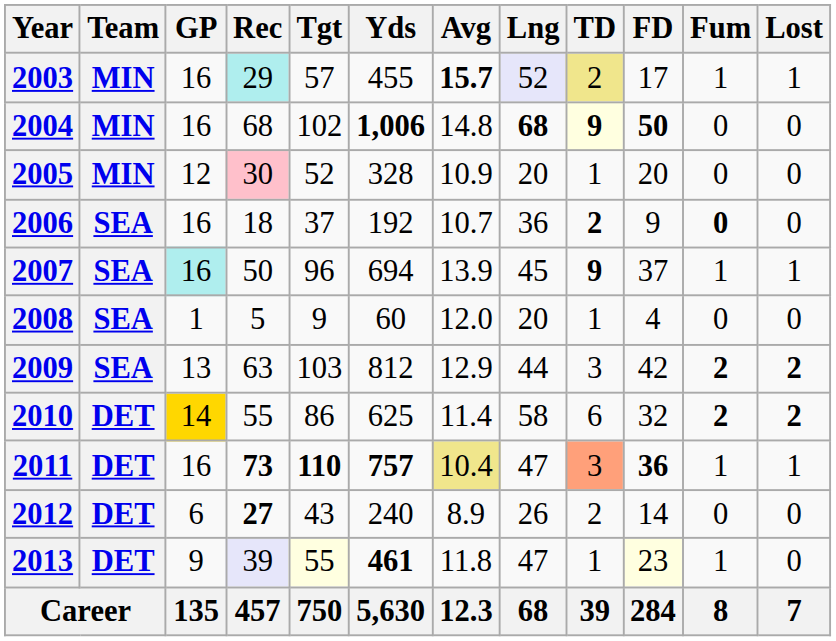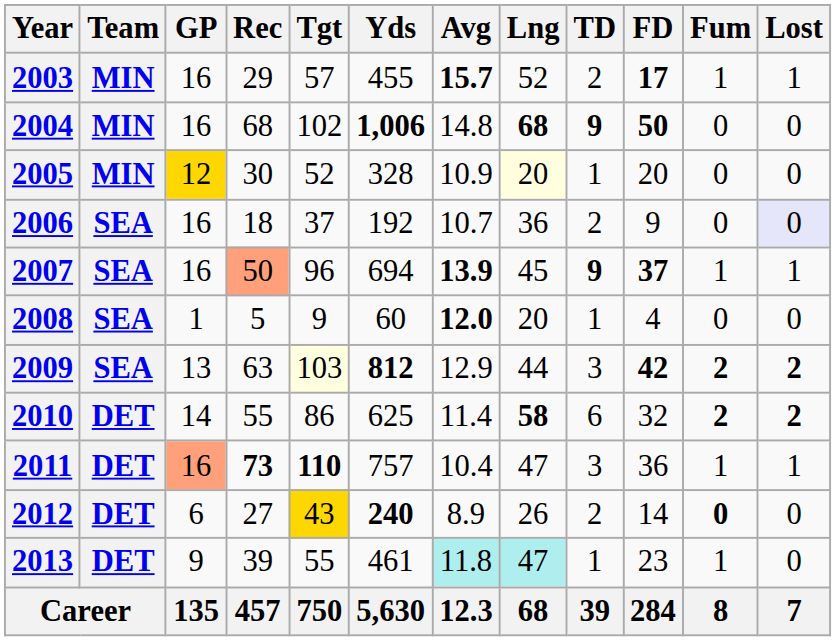(258, 77) paleturquoise background -> (258, 77) no background
(533, 77) lavender background -> (533, 77) no background
(595, 77) khaki background -> (595, 77) no background
(653, 77) normal -> (653, 77) bold
(595, 125) lightyellow background -> (595, 125) no background
(196, 174) no background -> (196, 174) gold background
(258, 174) pink background -> (258, 174) no background
(533, 174) no background -> (533, 174) lightyellow background
(595, 222) bold -> (595, 222) normal
(721, 222) bold -> (721, 222) normal
(794, 222) no background -> (794, 222) lavender background
(196, 271) paleturquoise background -> (196, 271) no background
(258, 271) no background -> (258, 271) lightsalmon background
(466, 271) normal -> (466, 271) bold
(653, 271) normal -> (653, 271) bold
(466, 319) normal -> (466, 319) bold
(319, 367) no background -> (319, 367) lightyellow background
(391, 367) normal -> (391, 367) bold
(653, 367) normal -> (653, 367) bold
(196, 416) gold background -> (196, 416) no background
(533, 416) normal -> (533, 416) bold
(196, 464) no background -> (196, 464) lightsalmon background
(391, 464) bold -> (391, 464) normal
(466, 464) khaki background -> (466, 464) no background
(595, 464) lightsalmon background -> (595, 464) no background
(653, 464) bold -> (653, 464) normal
(258, 513) bold -> (258, 513) normal
(319, 513) no background -> (319, 513) gold background
(391, 513) normal -> (391, 513) bold
(721, 513) normal -> (721, 513) bold
(258, 561) lavender background -> (258, 561) no background
(319, 561) lightyellow background -> (319, 561) no background
(391, 561) bold -> (391, 561) normal
(466, 561) no background -> (466, 561) paleturquoise background
(533, 561) no background -> (533, 561) paleturquoise background
(653, 561) lightyellow background -> (653, 561) no background
